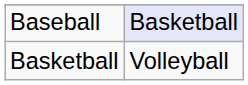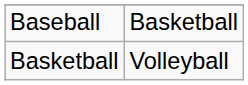(184, 23) lavender background -> (184, 23) no background
